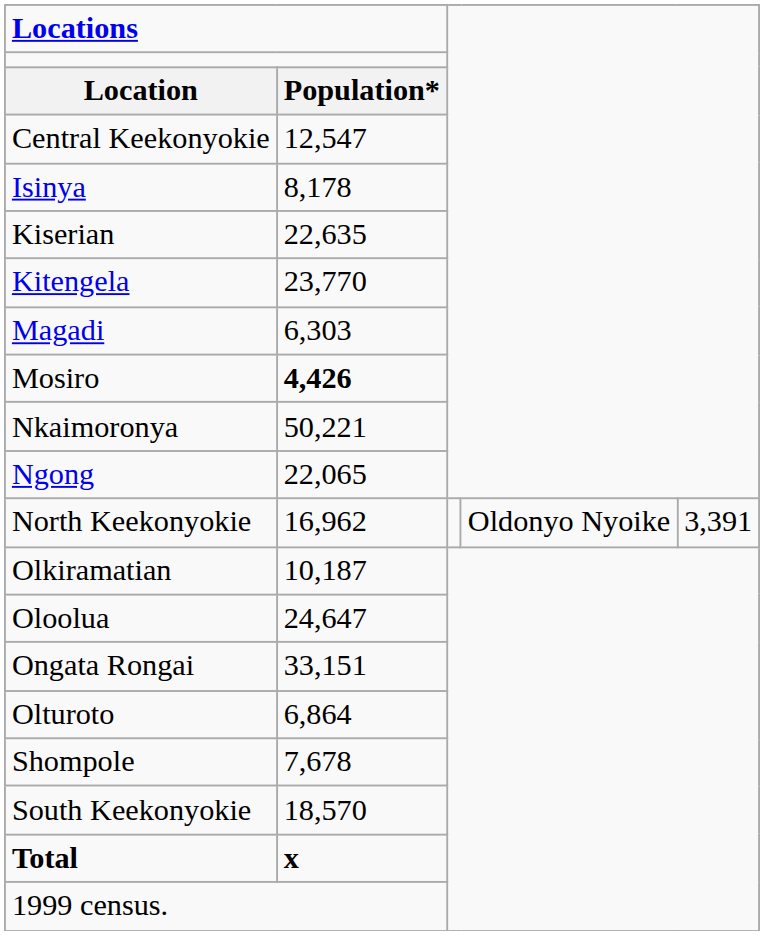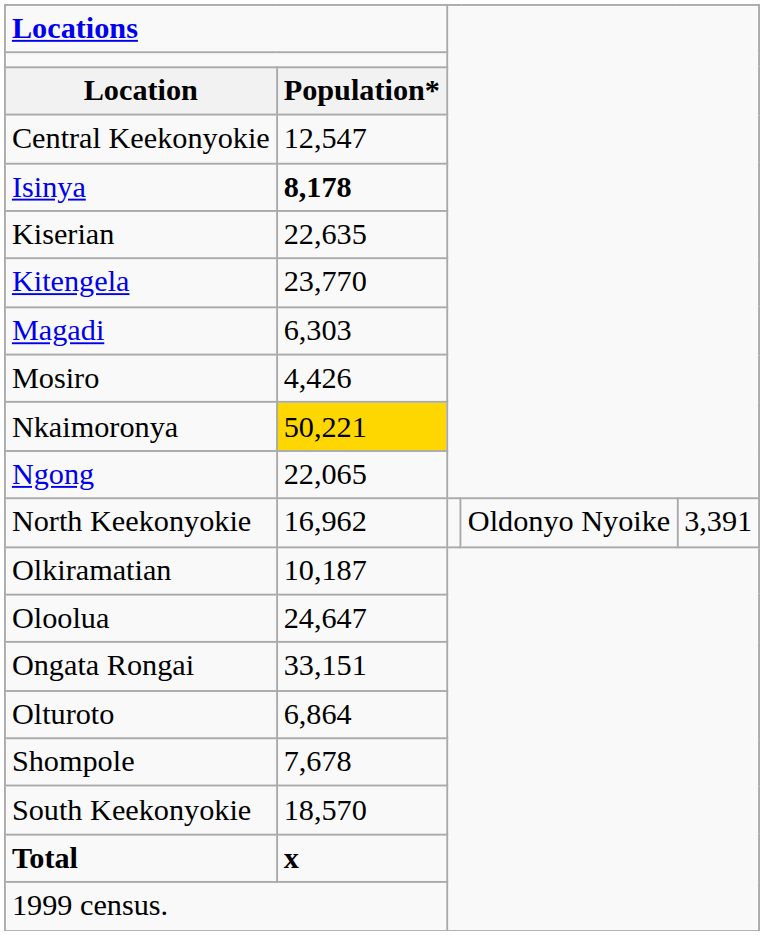(318, 186) normal -> (318, 186) bold
(318, 378) bold -> (318, 378) normal
(325, 426) no background -> (325, 426) gold background
